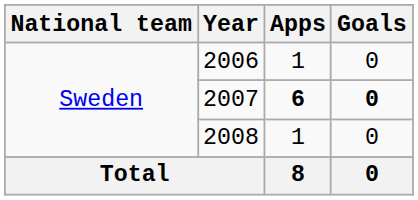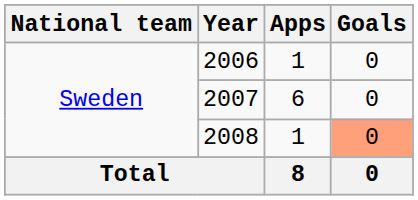(298, 100) bold -> (298, 100) normal
(372, 100) bold -> (372, 100) normal
(372, 138) no background -> (372, 138) lightsalmon background
